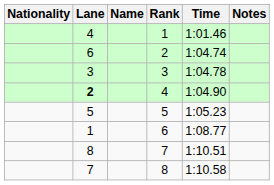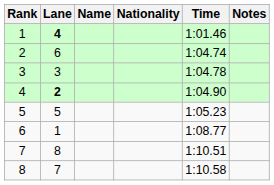columns swapped: (165, 14) <-> (39, 14)
(90, 33) normal -> (57, 33) bold
